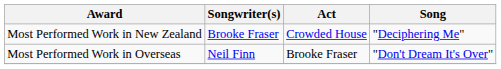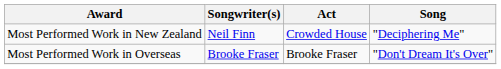(243, 34) Brooke Fraser -> (231, 34) Neil Finn
(231, 53) Neil Finn -> (243, 53) Brooke Fraser
